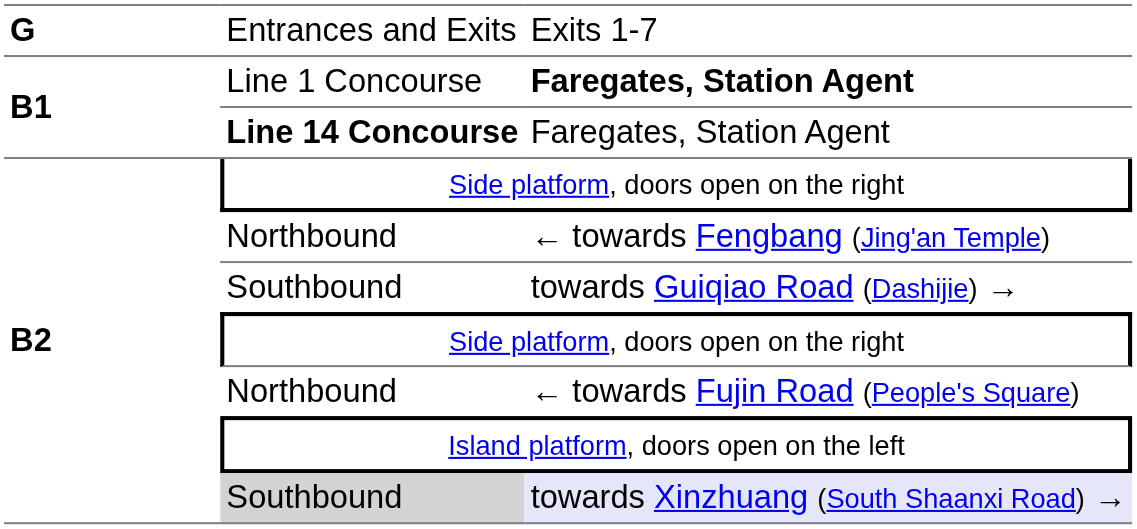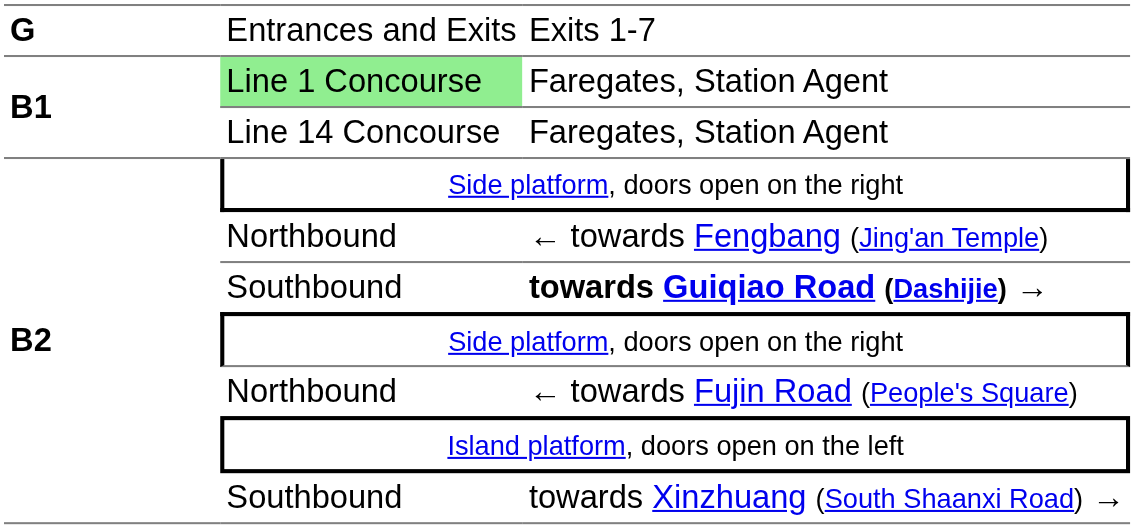(354, 80) no background -> (354, 80) lightgreen background
(722, 80) bold -> (709, 80) normal
(372, 131) bold -> (363, 131) normal
(775, 287) normal -> (789, 287) bold
(314, 497) lightgrey background -> (314, 497) no background
(829, 497) lavender background -> (827, 497) no background
